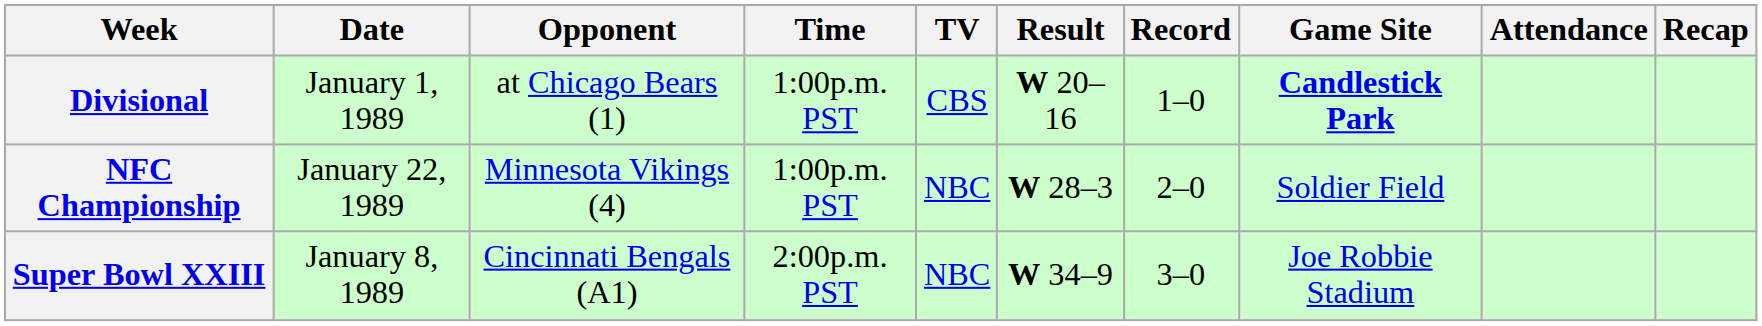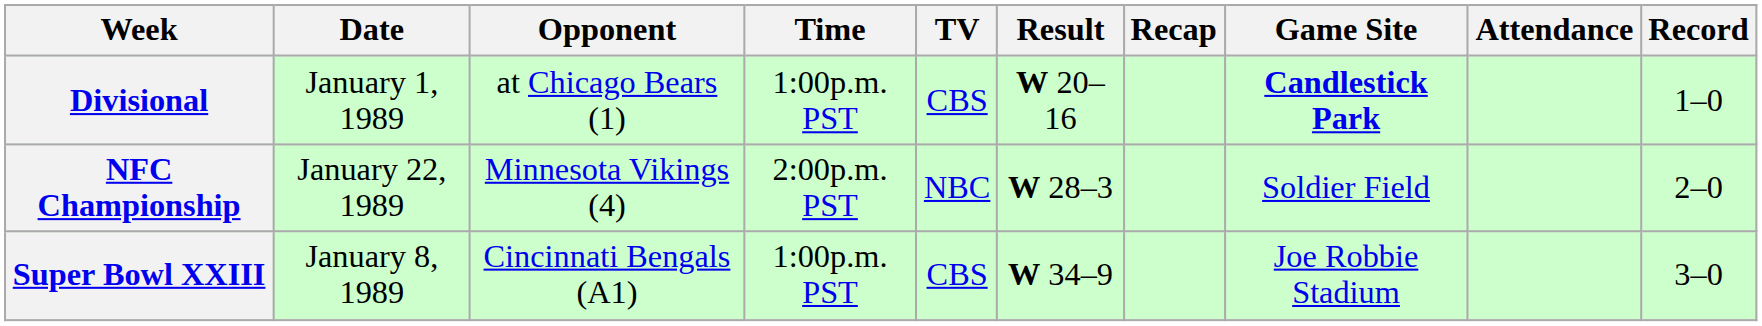columns swapped: (1181, 30) <-> (1706, 30)
(830, 187) 1:00p.m. PST -> (830, 187) 2:00p.m. PST
(830, 274) 2:00p.m. PST -> (830, 274) 1:00p.m. PST
(957, 274) NBC -> (957, 274) CBS
